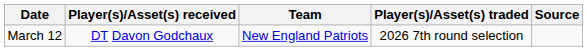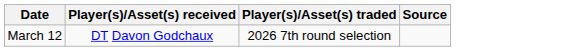- column: (305, 14)
